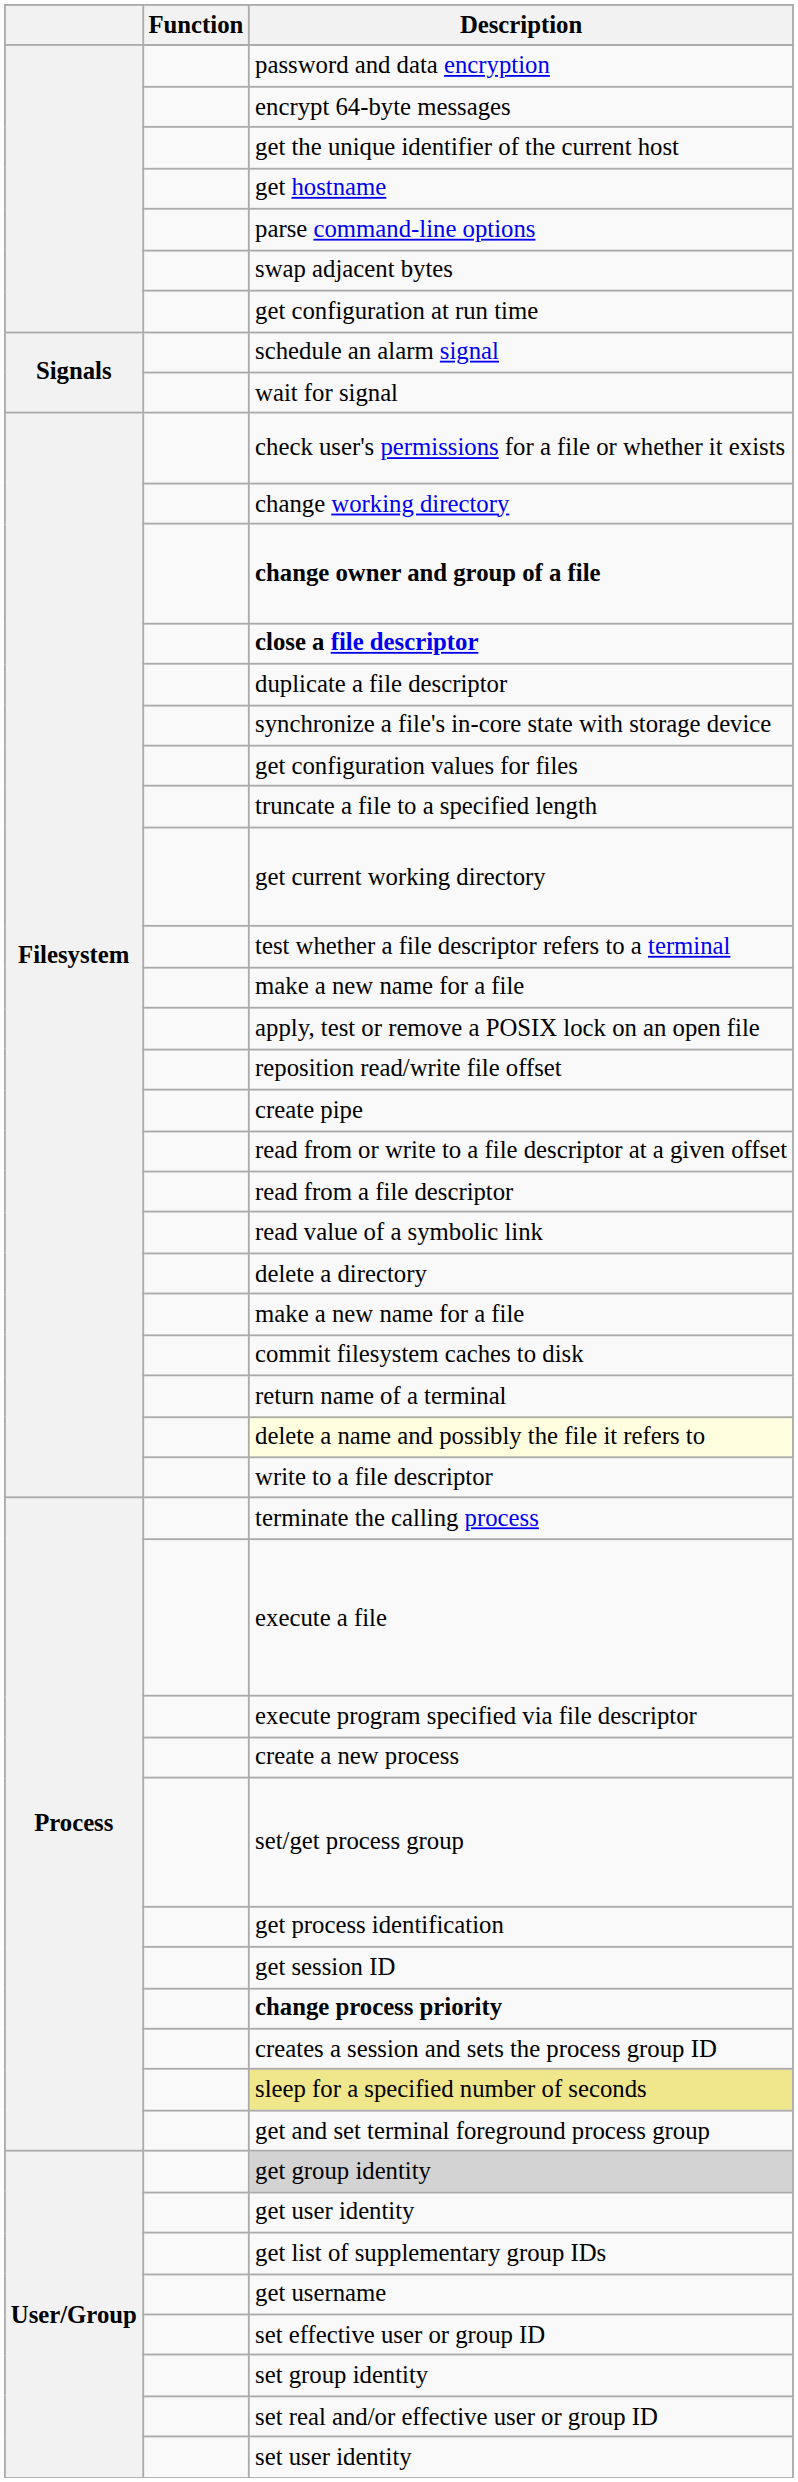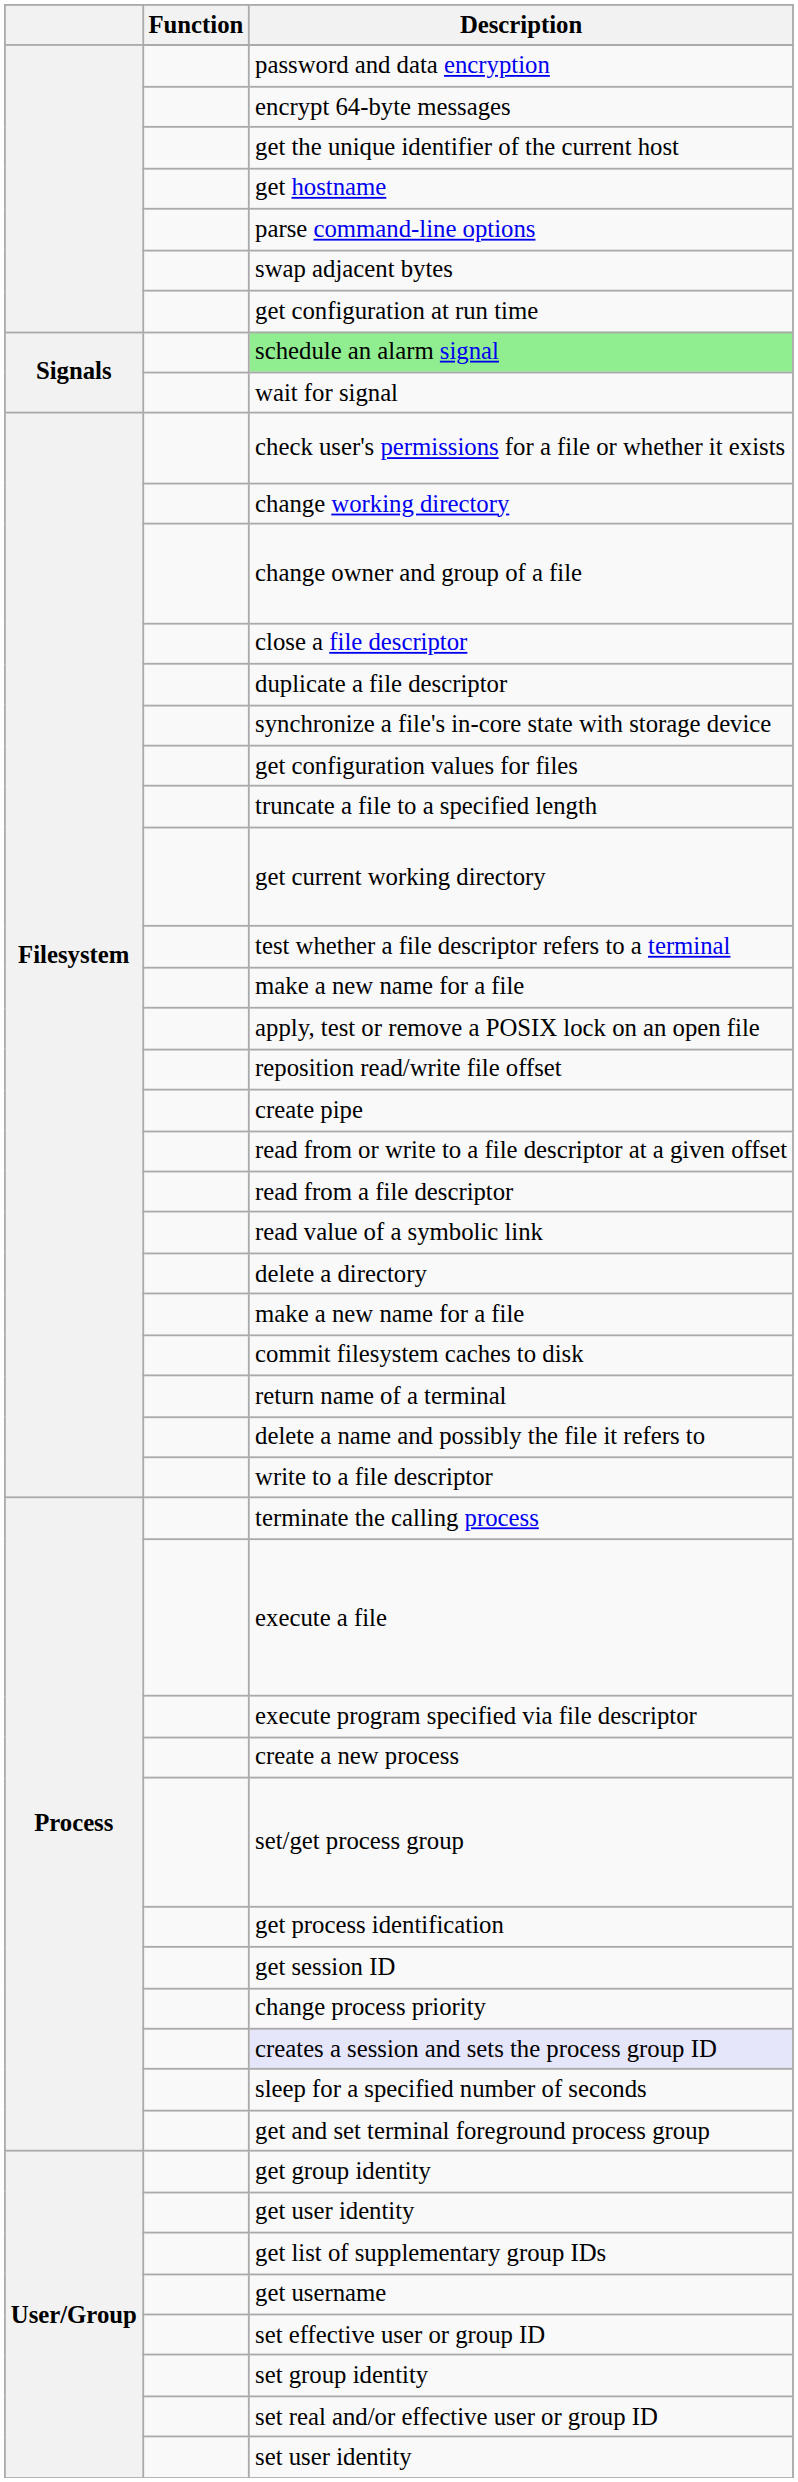(377, 351) no background -> (377, 351) lightgreen background
(428, 572) bold -> (419, 572) normal
(367, 642) bold -> (361, 642) normal
(480, 1436) lightyellow background -> (480, 1436) no background
(379, 2007) bold -> (371, 2007) normal
(486, 2048) no background -> (486, 2048) lavender background
(451, 2089) khaki background -> (451, 2089) no background
(343, 2170) lightgrey background -> (343, 2170) no background
